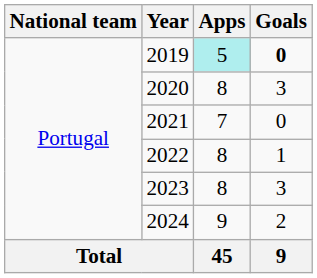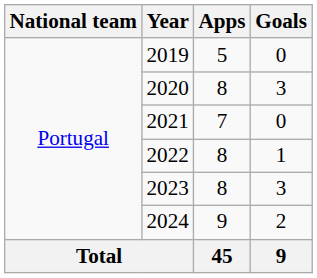(222, 54) paleturquoise background -> (222, 54) no background
(281, 54) bold -> (281, 54) normal
